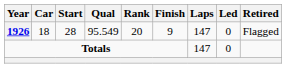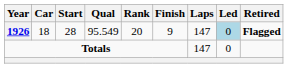(228, 31) no background -> (228, 31) lightblue background
(261, 31) normal -> (262, 31) bold
